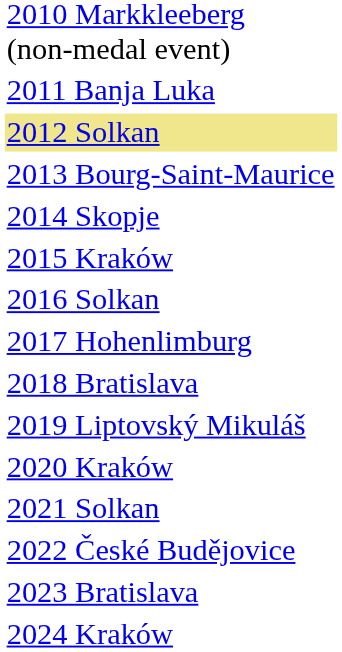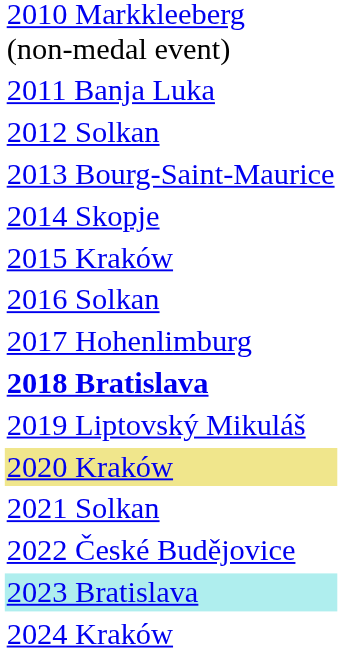(83, 132) khaki background -> (83, 132) no background
(103, 382) normal -> (108, 382) bold
(90, 466) no background -> (90, 466) khaki background
(103, 591) no background -> (103, 591) paleturquoise background
